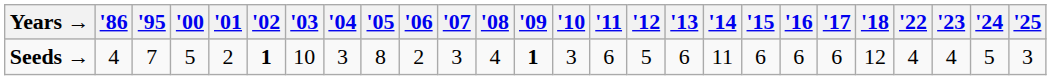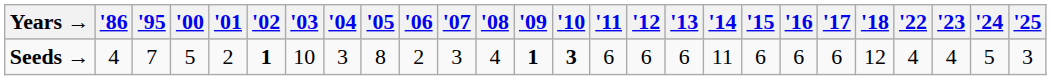(571, 56) normal -> (571, 56) bold
(646, 56) 5 -> (646, 56) 6
